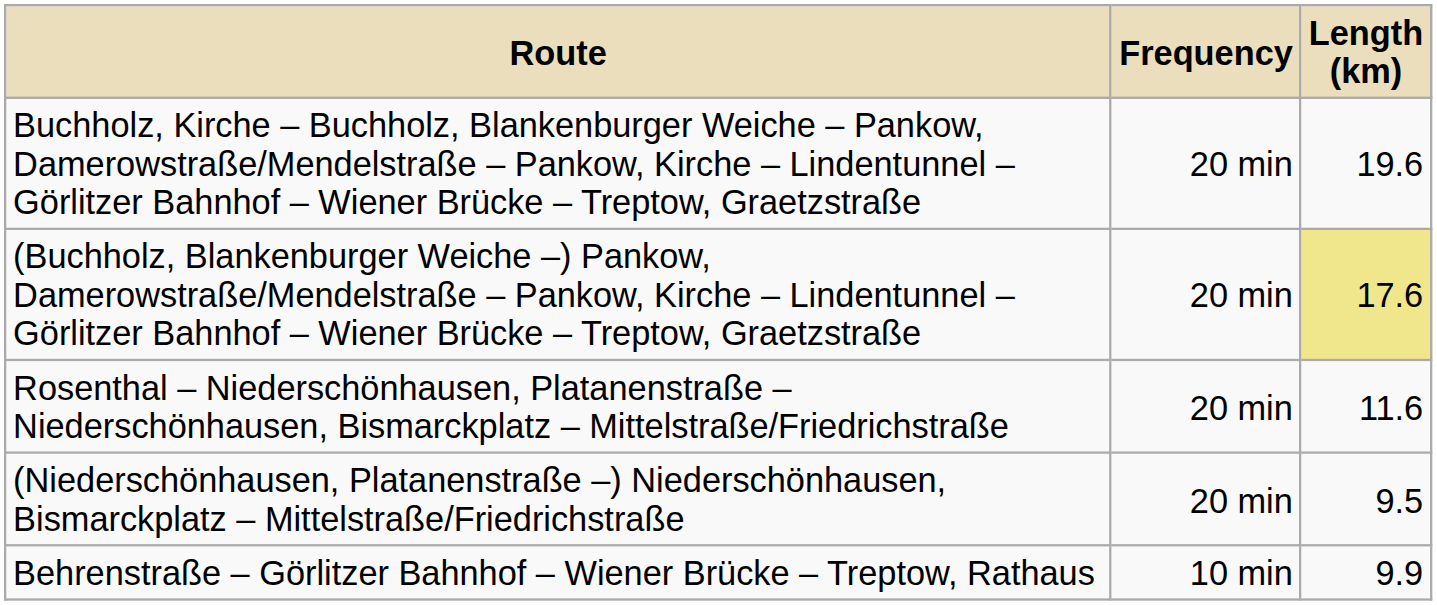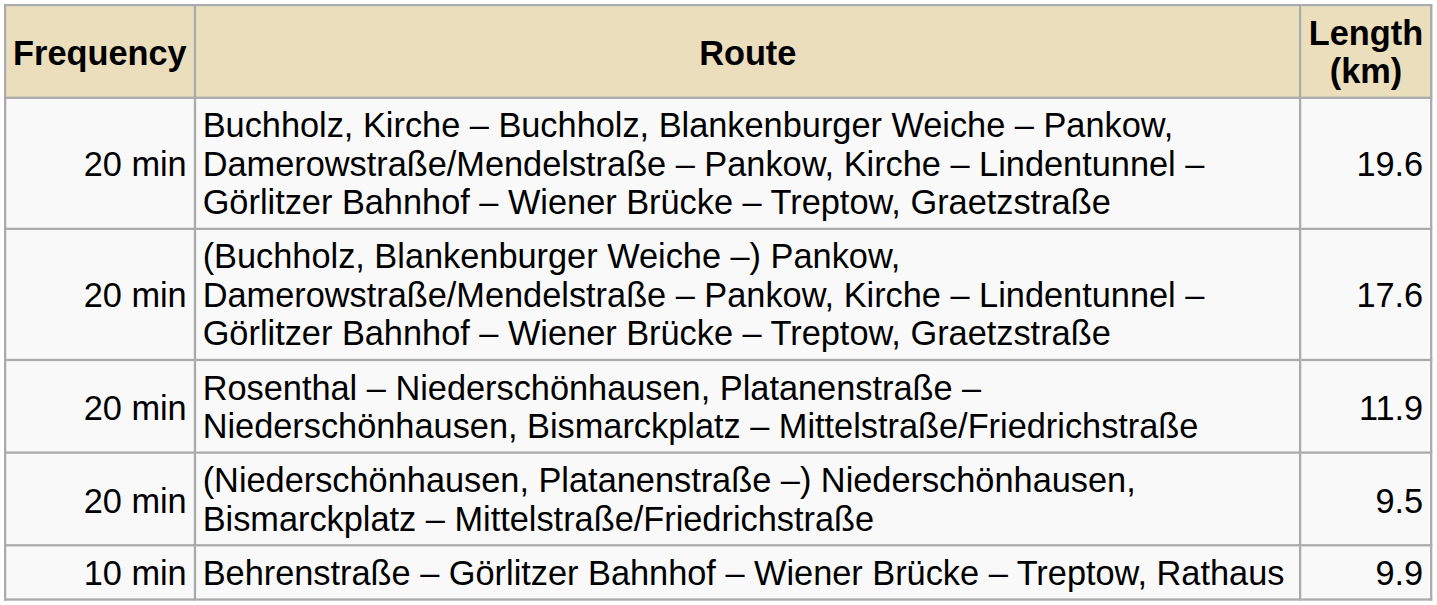columns swapped: (558, 52) <-> (1206, 52)
(1390, 295) khaki background -> (1390, 295) no background
(1391, 407) 11.6 -> (1391, 407) 11.9
